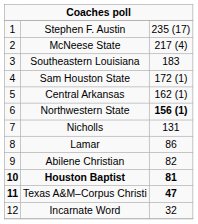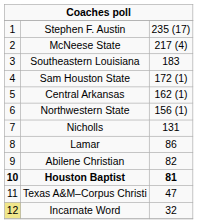(171, 111) bold -> (171, 111) normal
(13, 194) bold -> (13, 194) normal
(171, 194) bold -> (171, 194) normal
(13, 210) no background -> (13, 210) khaki background
